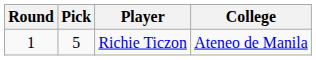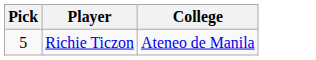- column: (31, 17)
